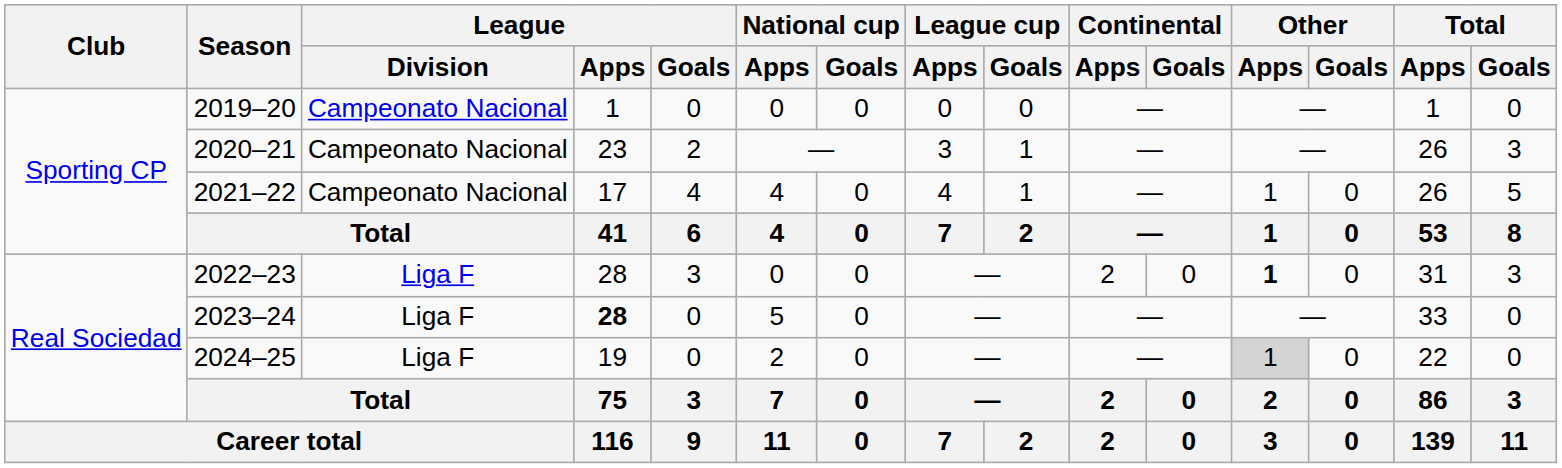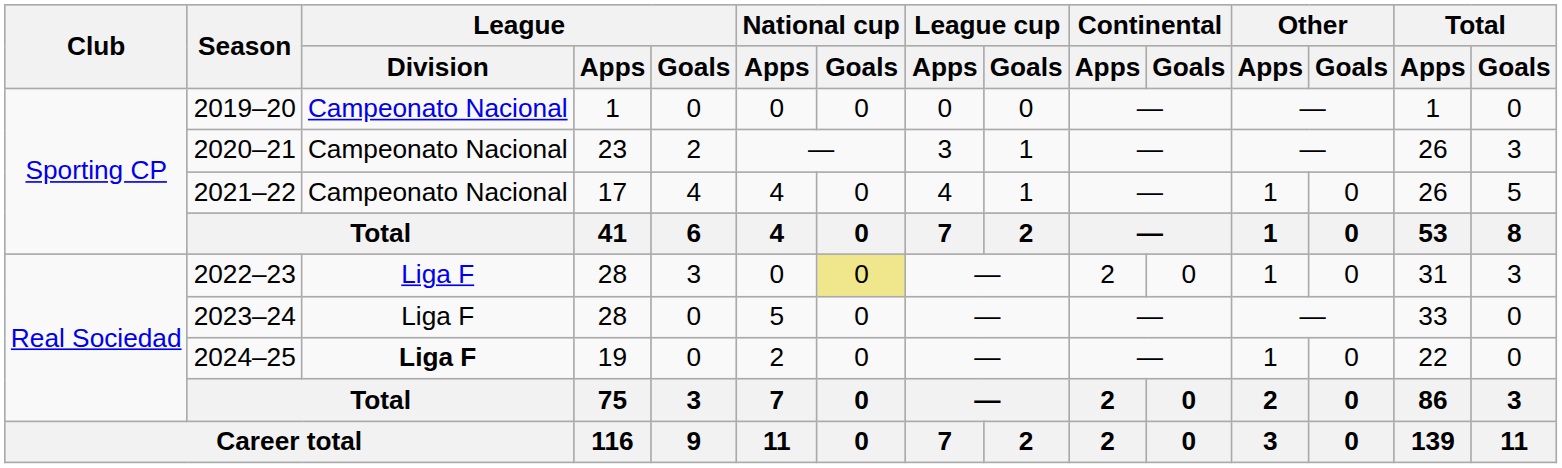(862, 274) no background -> (862, 274) khaki background
(1270, 274) bold -> (1270, 274) normal
(612, 316) bold -> (612, 316) normal
(438, 358) normal -> (438, 358) bold
(1270, 358) lightgrey background -> (1270, 358) no background
